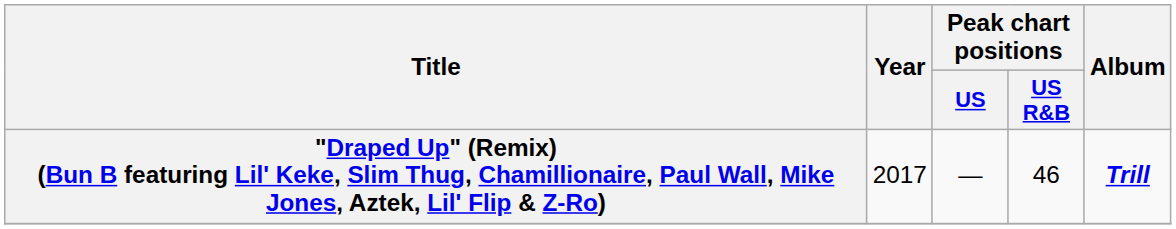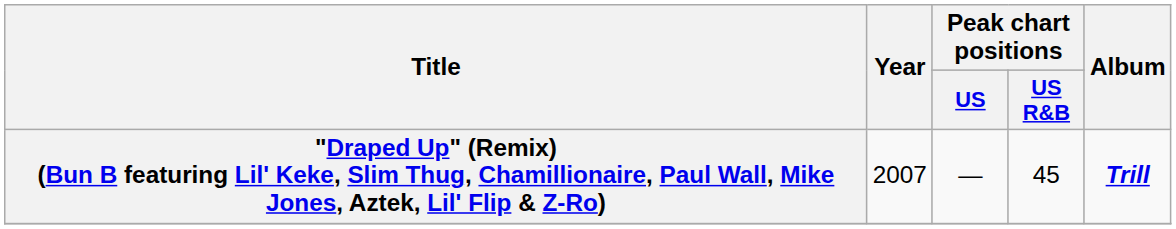(900, 175) 2017 -> (900, 175) 2007
(1046, 175) 46 -> (1046, 175) 45
